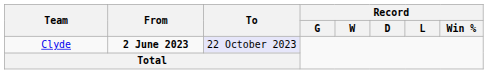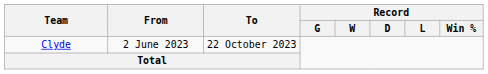(156, 45) bold -> (156, 45) normal
(252, 45) lavender background -> (252, 45) no background
